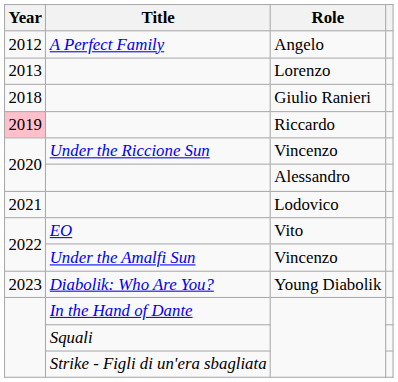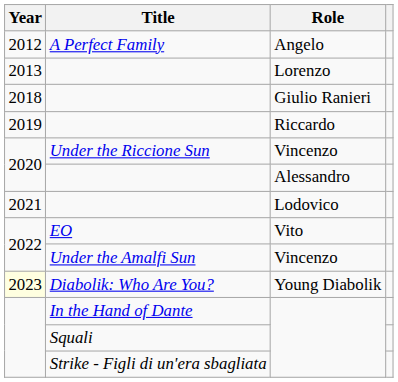(25, 124) pink background -> (25, 124) no background
(25, 284) no background -> (25, 284) lightyellow background
